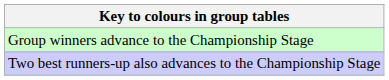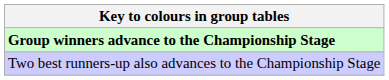(161, 39) normal -> (171, 39) bold
